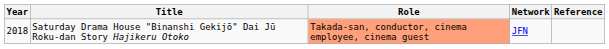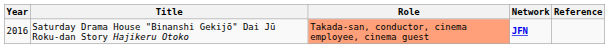(17, 31) 2018 -> (17, 31) 2016
(520, 31) normal -> (520, 31) bold
